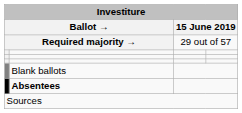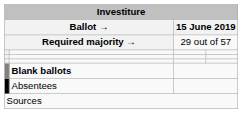(39, 71) normal -> (41, 71) bold
(36, 86) bold -> (34, 86) normal
